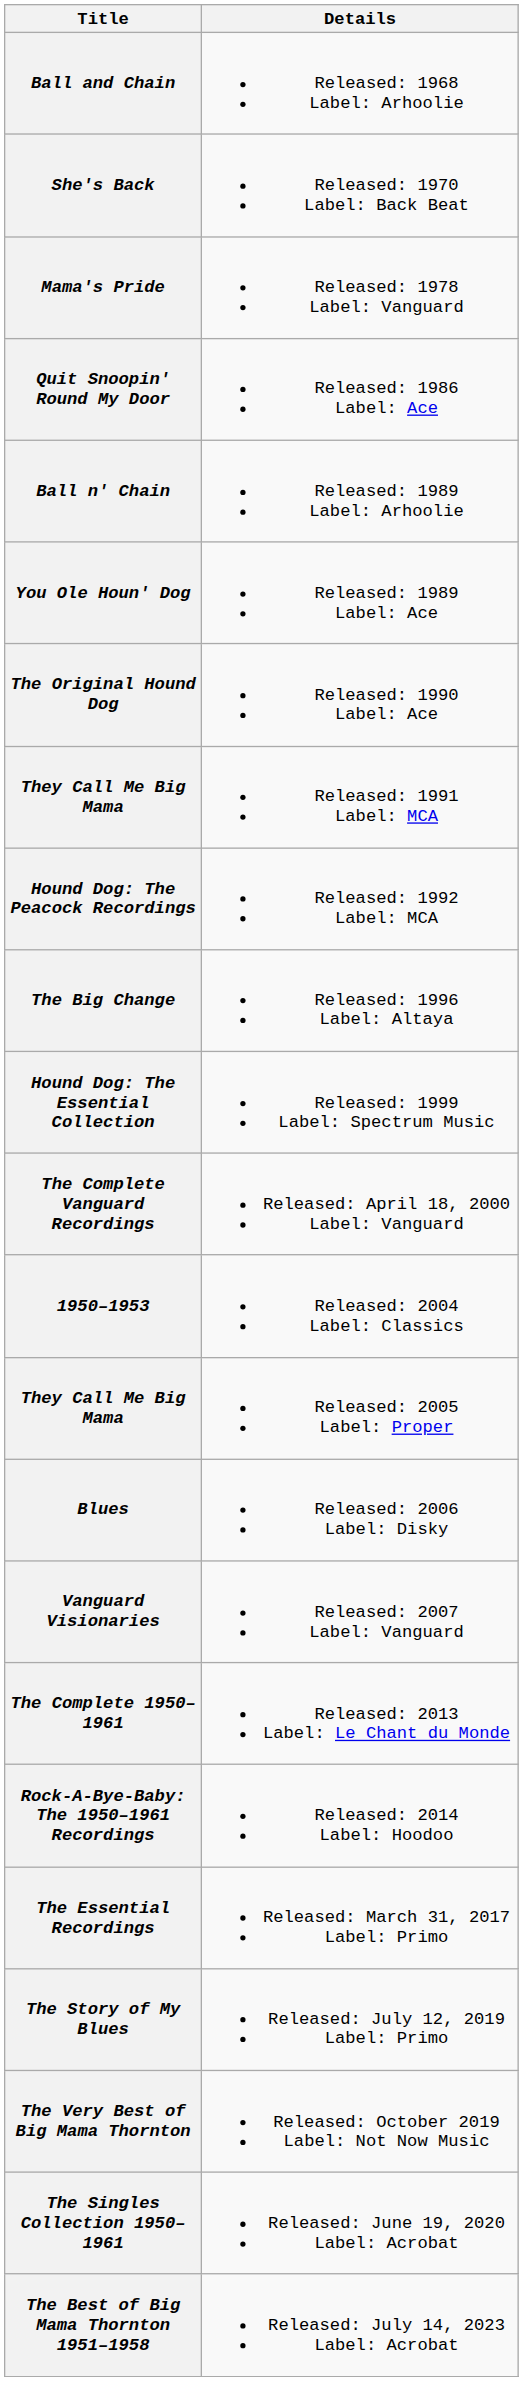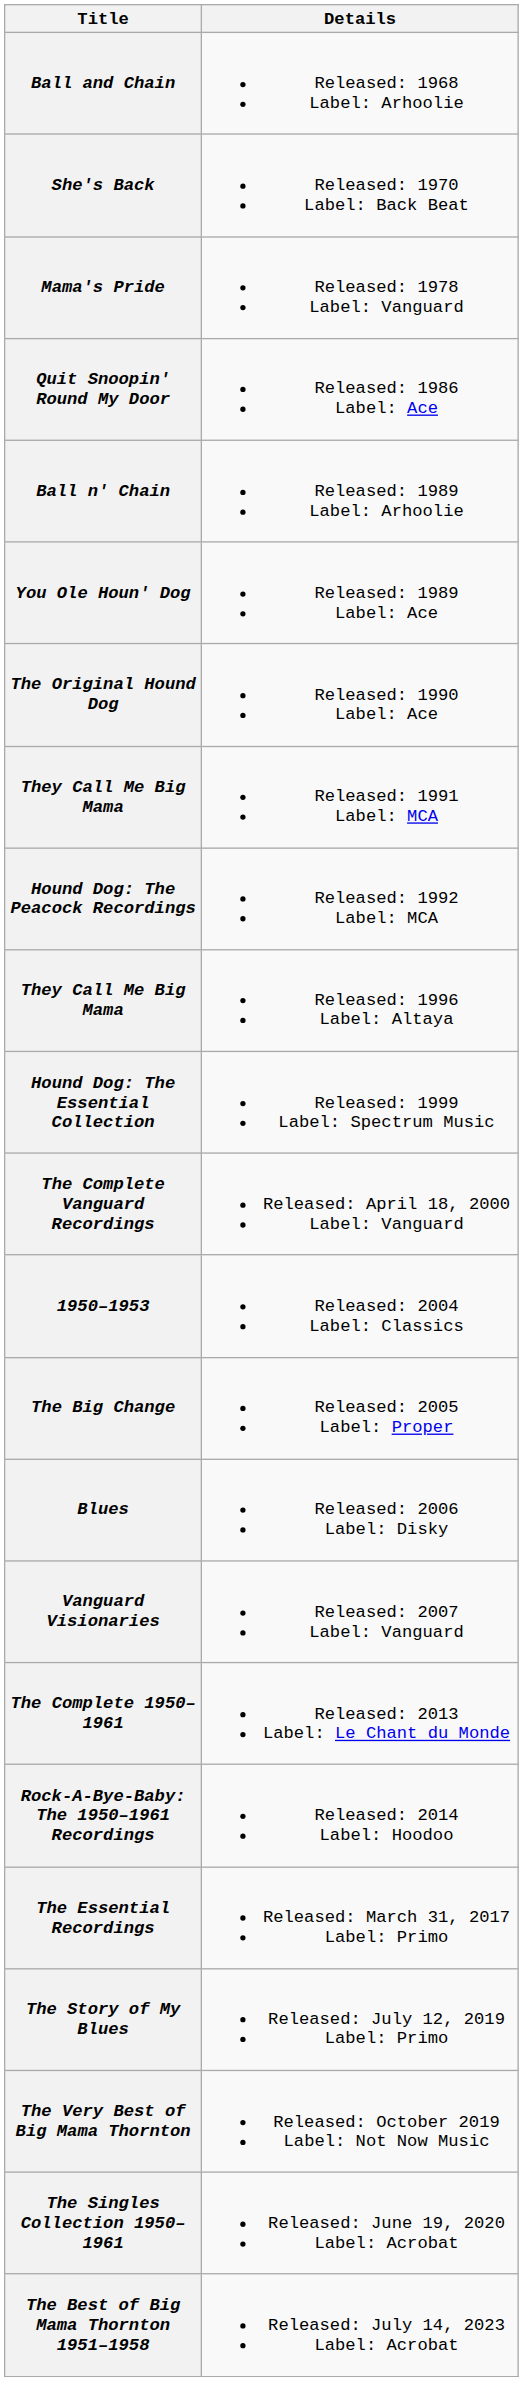(103, 1001) The Big Change -> (103, 1001) They Call Me Big Mama
(103, 1408) They Call Me Big Mama -> (103, 1408) The Big Change
